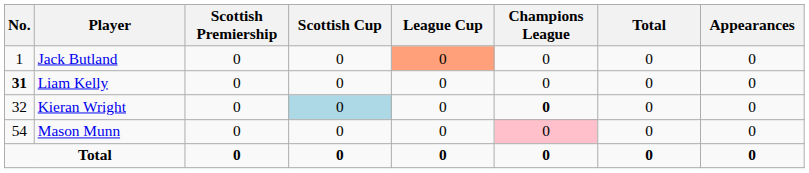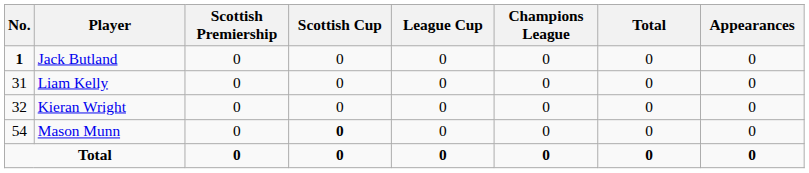(19, 58) normal -> (19, 58) bold
(443, 58) lightsalmon background -> (443, 58) no background
(19, 82) bold -> (19, 82) normal
(340, 107) lightblue background -> (340, 107) no background
(546, 107) bold -> (546, 107) normal
(340, 131) normal -> (340, 131) bold
(546, 131) pink background -> (546, 131) no background
